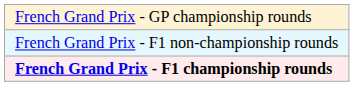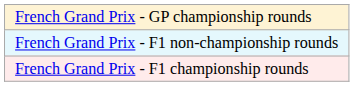(174, 68) bold -> (162, 68) normal
